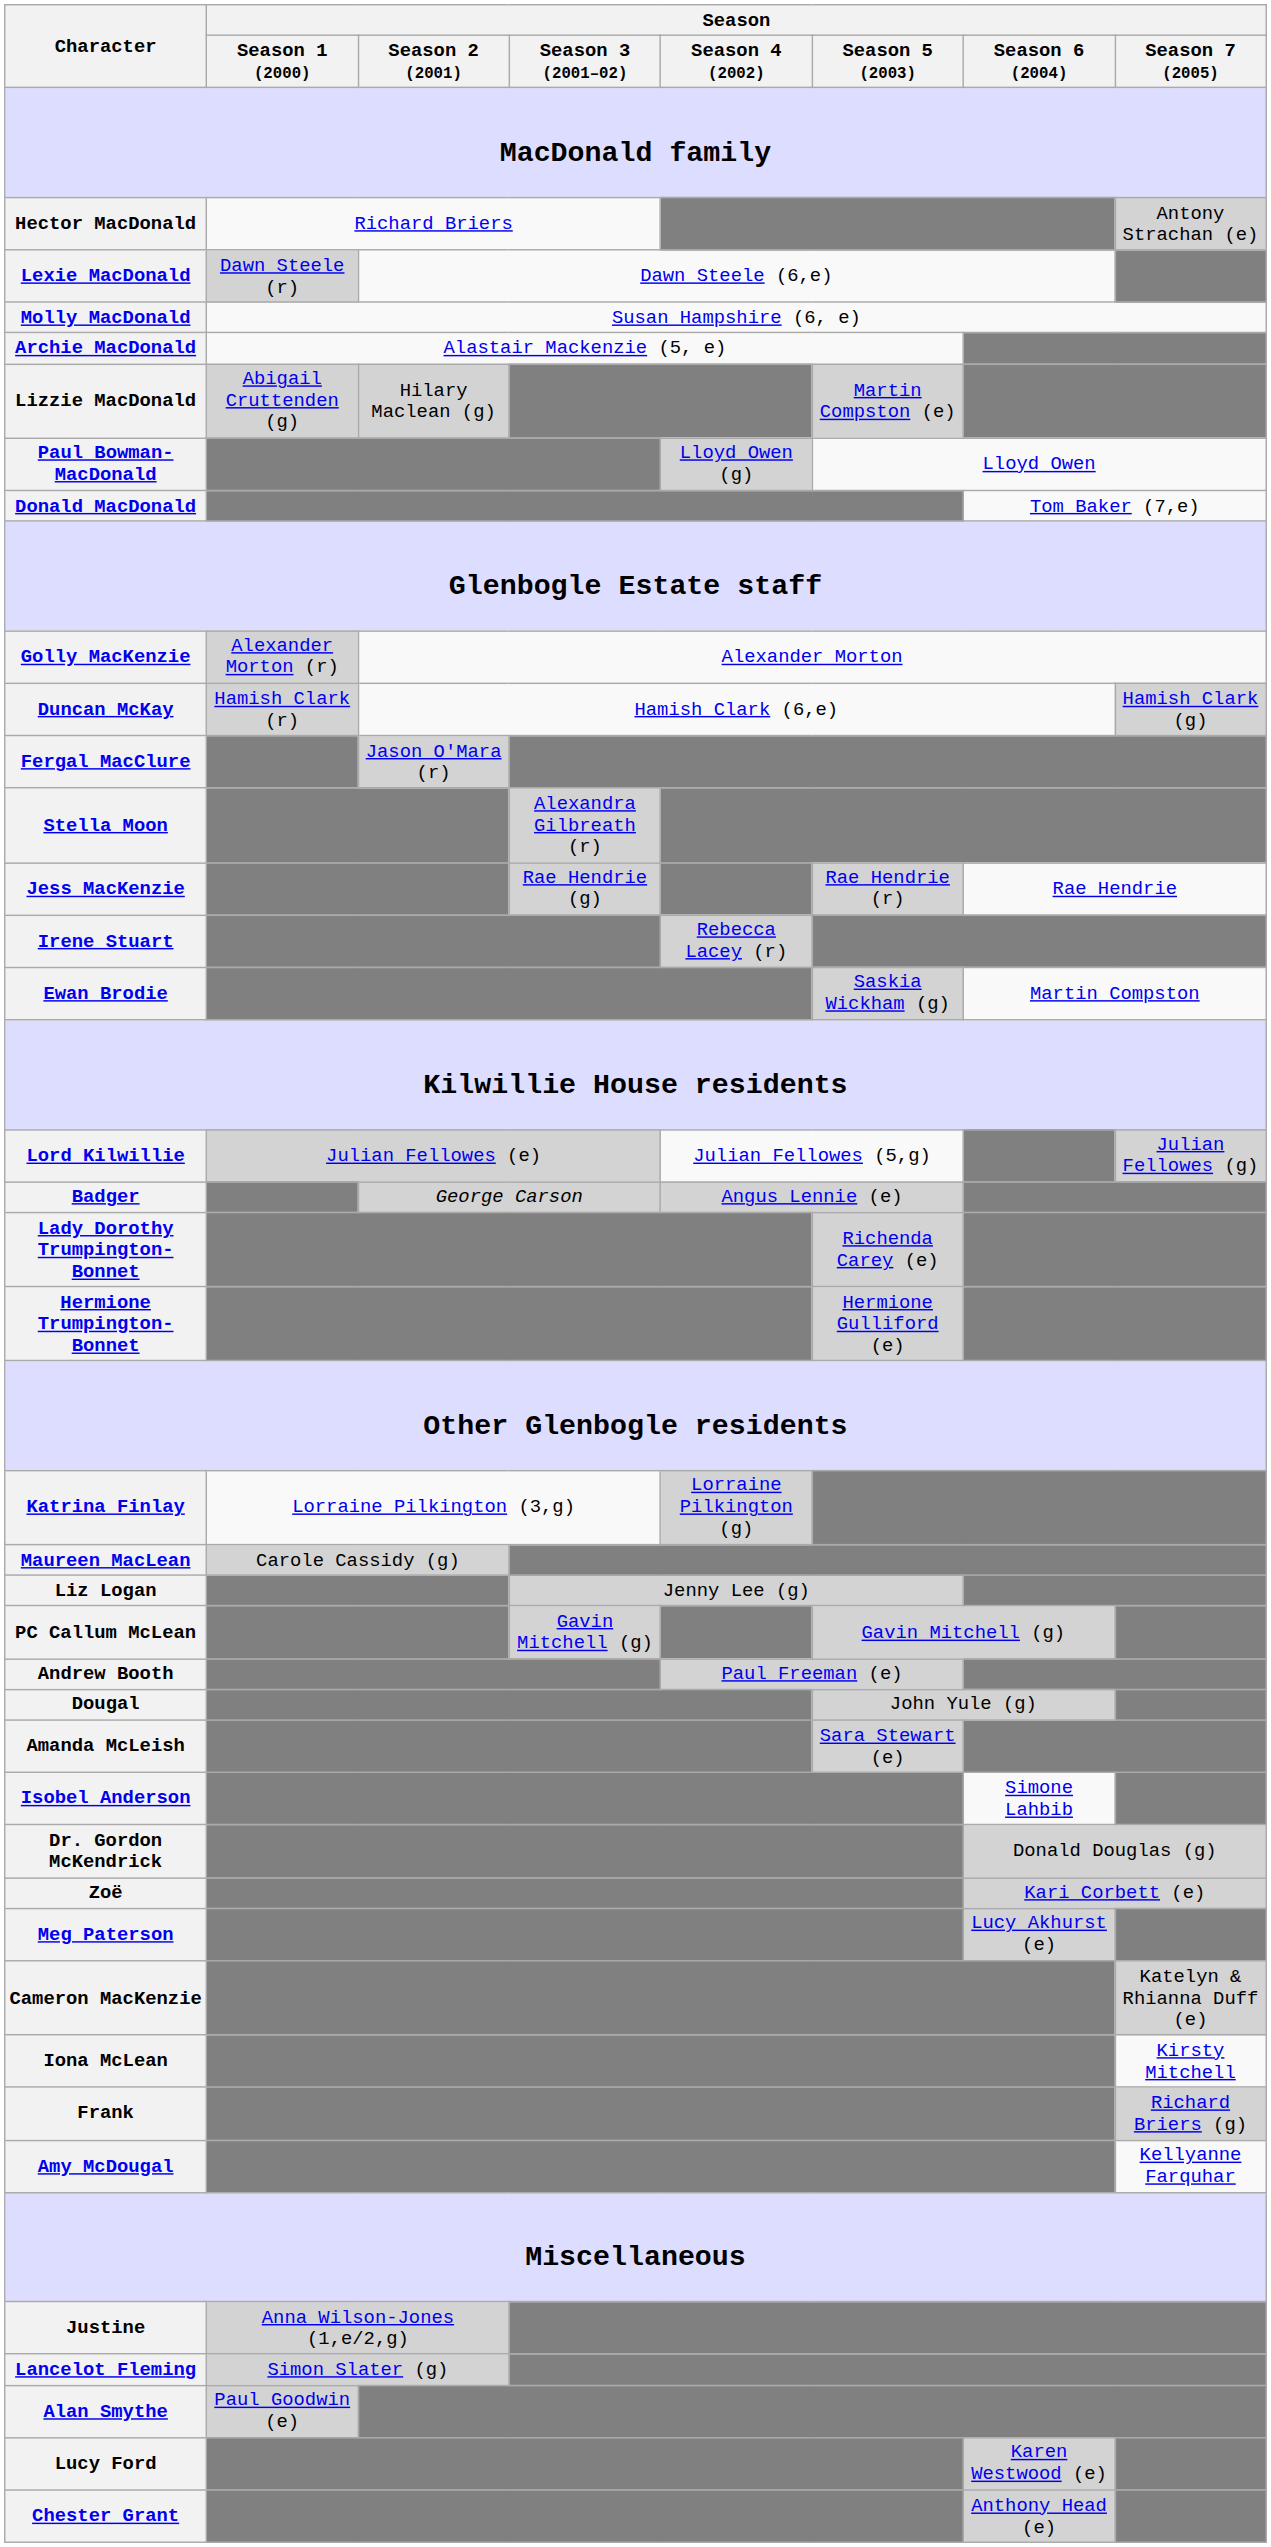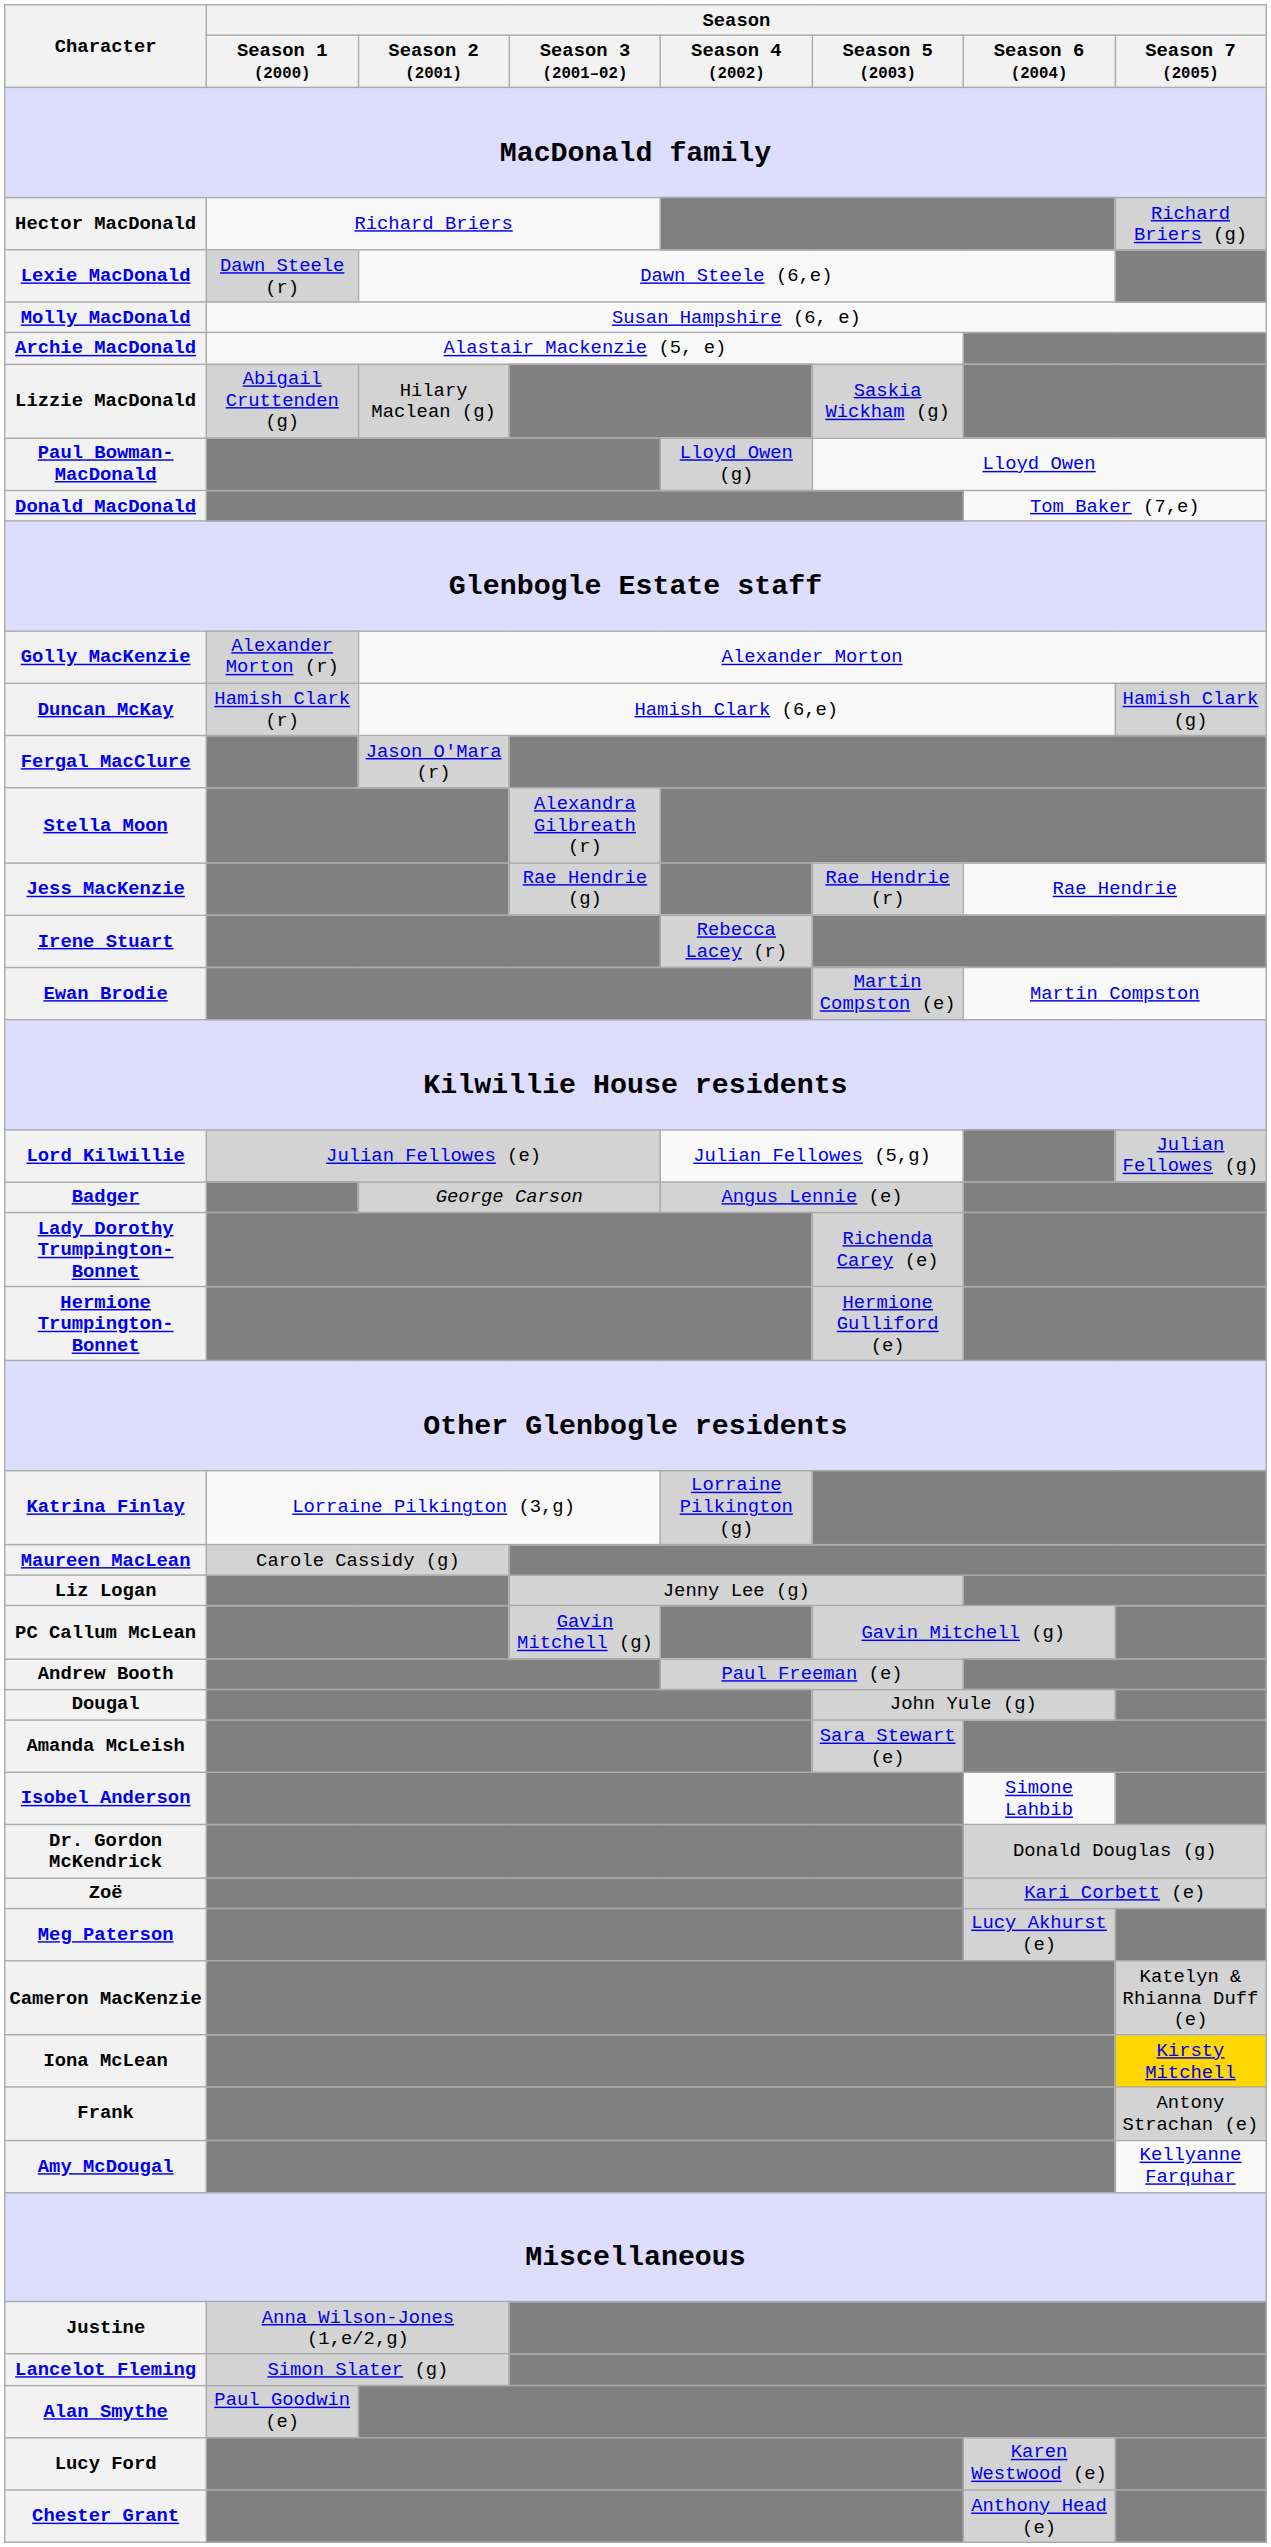(1190, 224) Antony Strachan (e) -> (1190, 224) Richard Briers (g)
(888, 401) Martin Compston (e) -> (888, 401) Saskia Wickham (g)
(888, 994) Saskia Wickham (g) -> (888, 994) Martin Compston (e)
(1190, 2061) no background -> (1190, 2061) gold background
(1190, 2114) Richard Briers (g) -> (1190, 2114) Antony Strachan (e)
